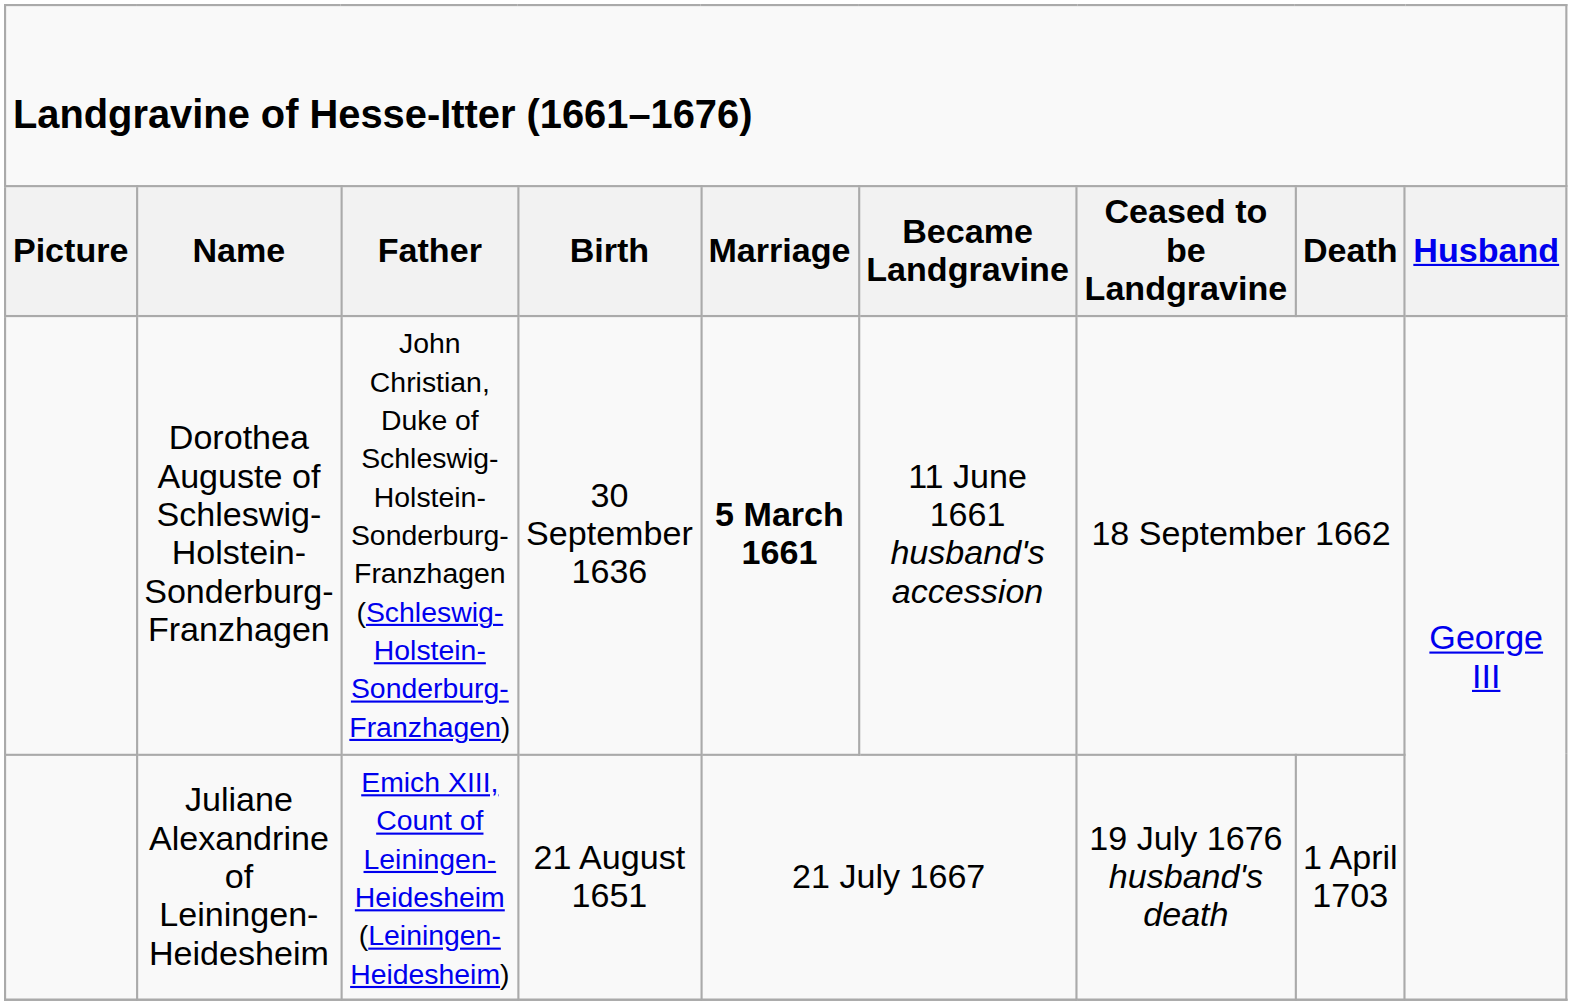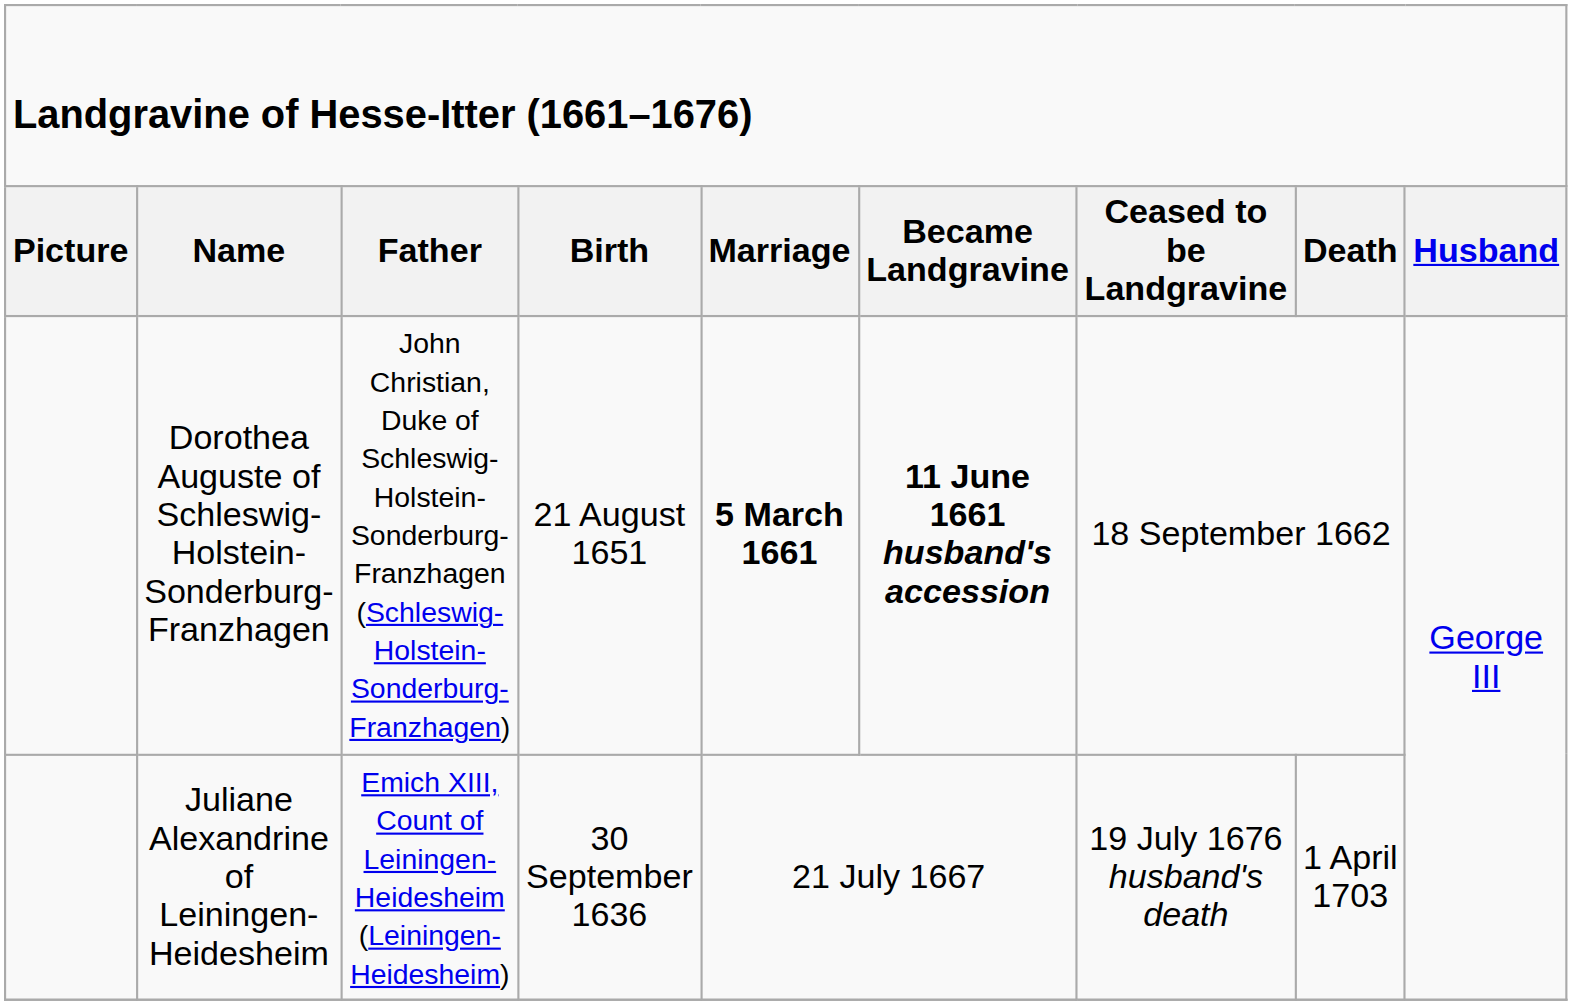(609, 534) 30 September 1636 -> (609, 534) 21 August 1651
(968, 534) normal -> (968, 534) bold
(609, 876) 21 August 1651 -> (609, 876) 30 September 1636
